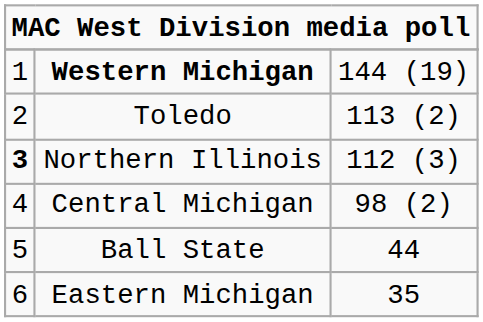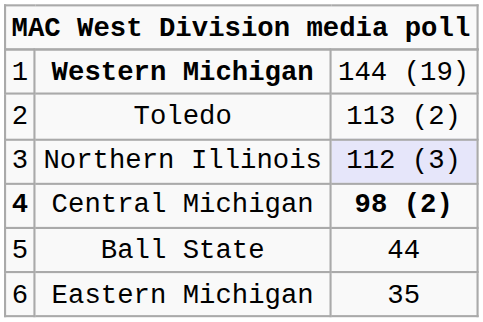(20, 161) bold -> (20, 161) normal
(404, 161) no background -> (404, 161) lavender background
(20, 206) normal -> (20, 206) bold
(404, 206) normal -> (404, 206) bold
